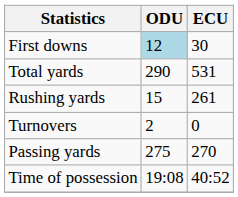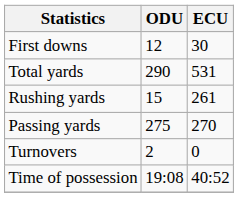(154, 45) lightblue background -> (154, 45) no background
rows swapped: (54, 151) <-> (43, 125)
